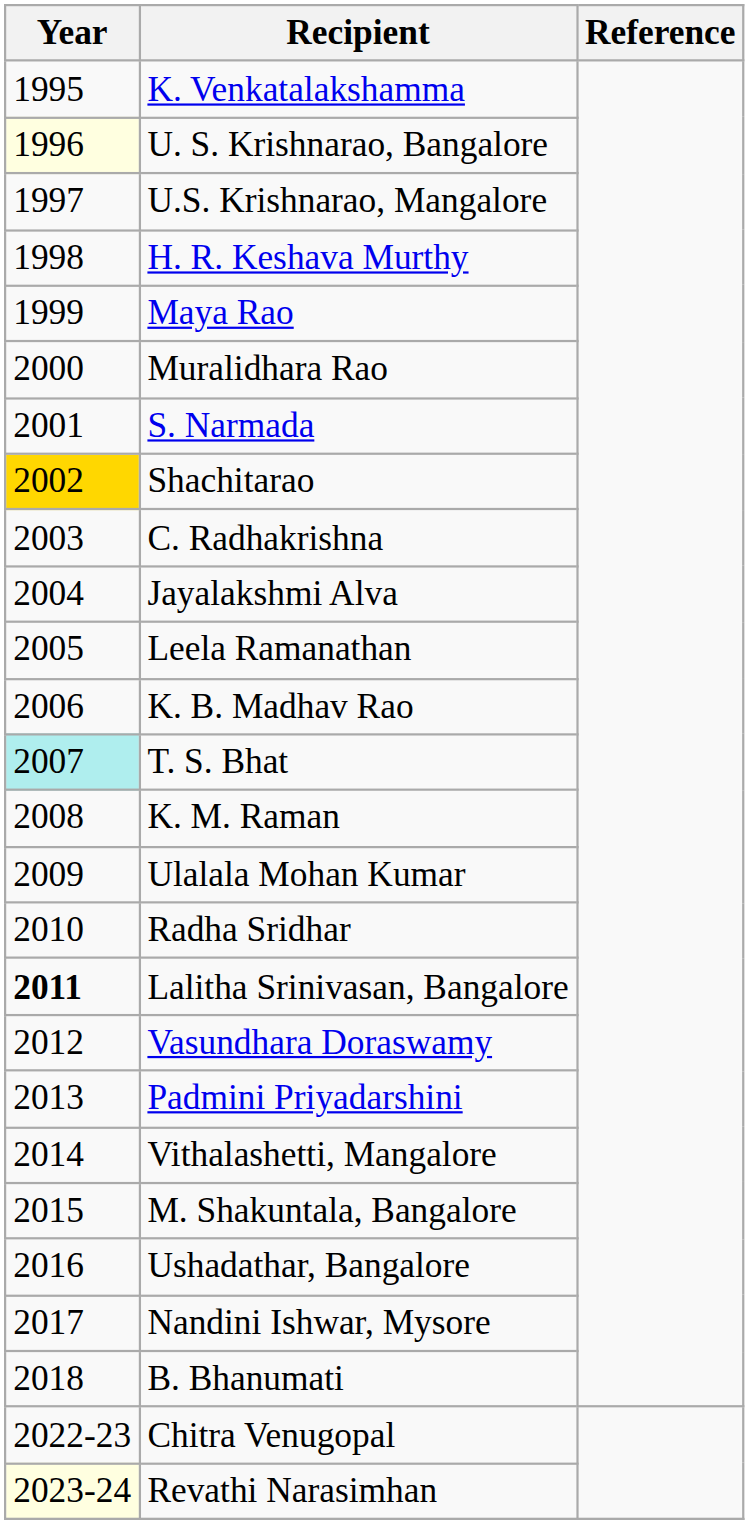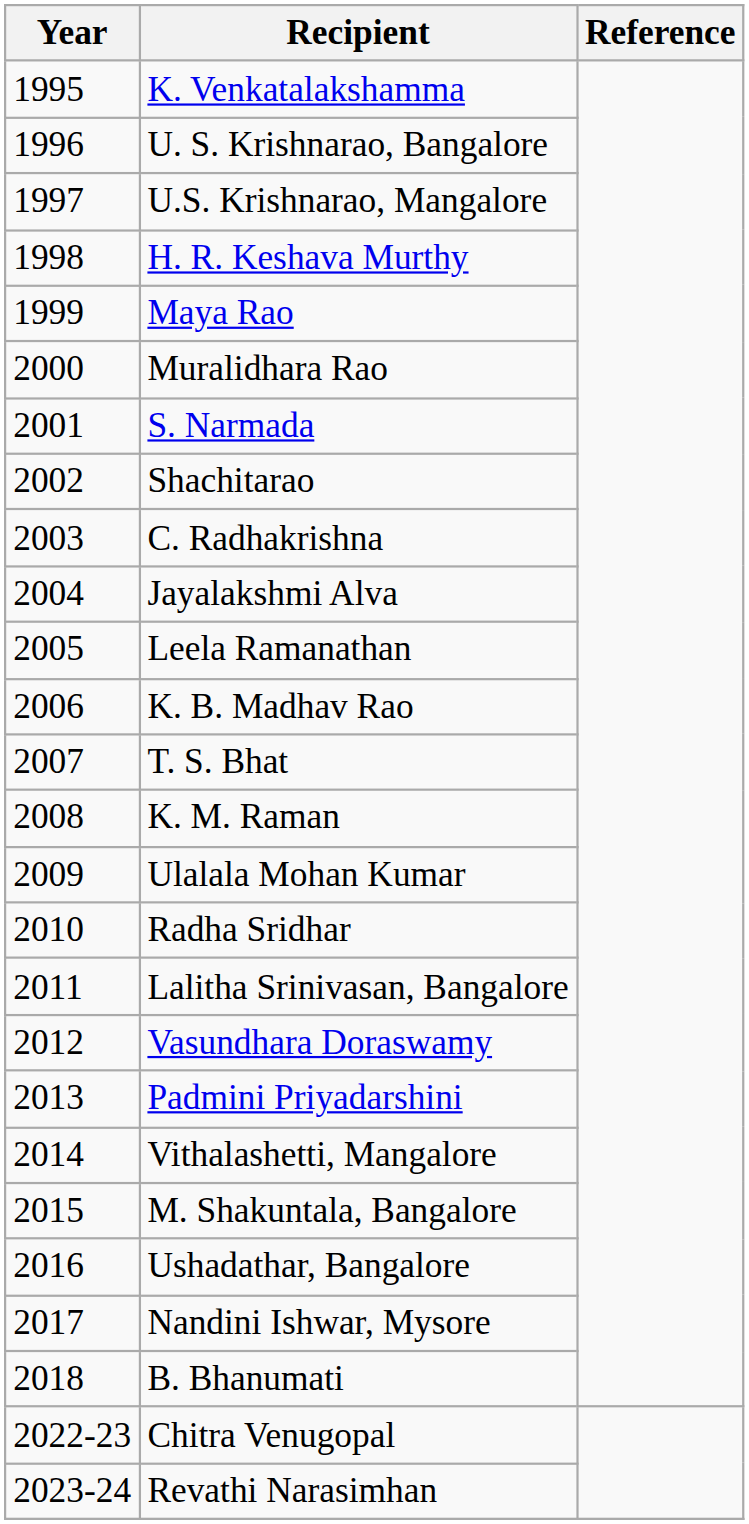(49, 144) lightyellow background -> (49, 144) no background
(49, 481) gold background -> (49, 481) no background
(49, 761) paleturquoise background -> (49, 761) no background
(48, 985) bold -> (48, 985) normal
(72, 1490) lightyellow background -> (72, 1490) no background
